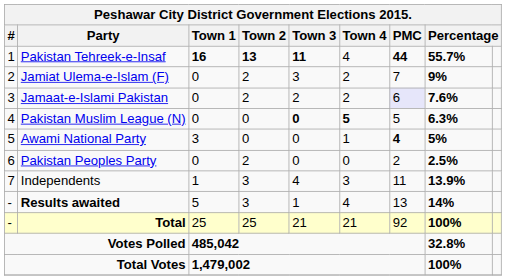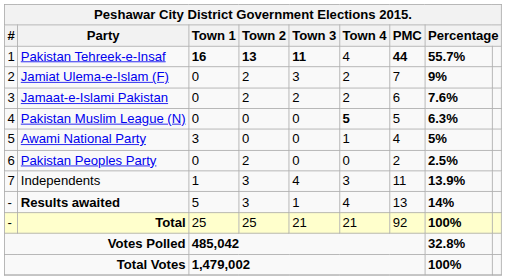(396, 98) lavender background -> (396, 98) no background
(296, 118) bold -> (296, 118) normal
(396, 139) bold -> (396, 139) normal
